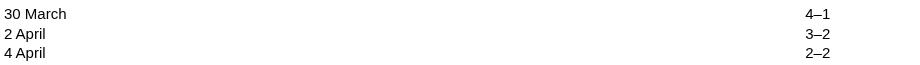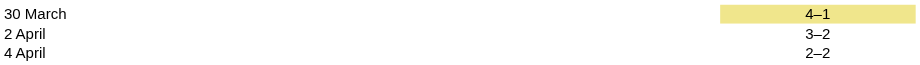(818, 14) no background -> (818, 14) khaki background
